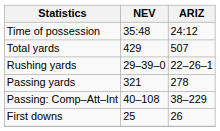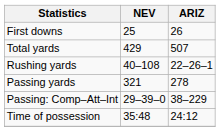rows swapped: (35, 117) <-> (54, 31)
(144, 65) 29–39–0 -> (141, 65) 40–108
(141, 100) 40–108 -> (144, 100) 29–39–0
